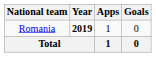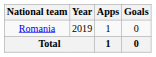(82, 28) bold -> (82, 28) normal
